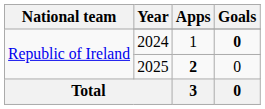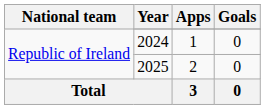(237, 41) bold -> (237, 41) normal
(193, 66) bold -> (193, 66) normal
